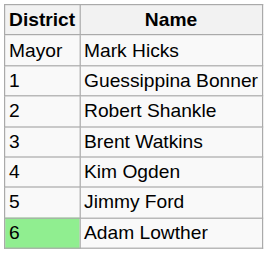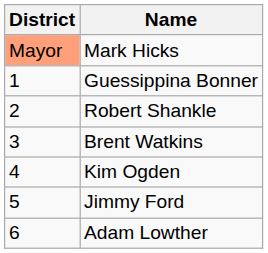(36, 50) no background -> (36, 50) lightsalmon background
(14, 232) lightgreen background -> (14, 232) no background
